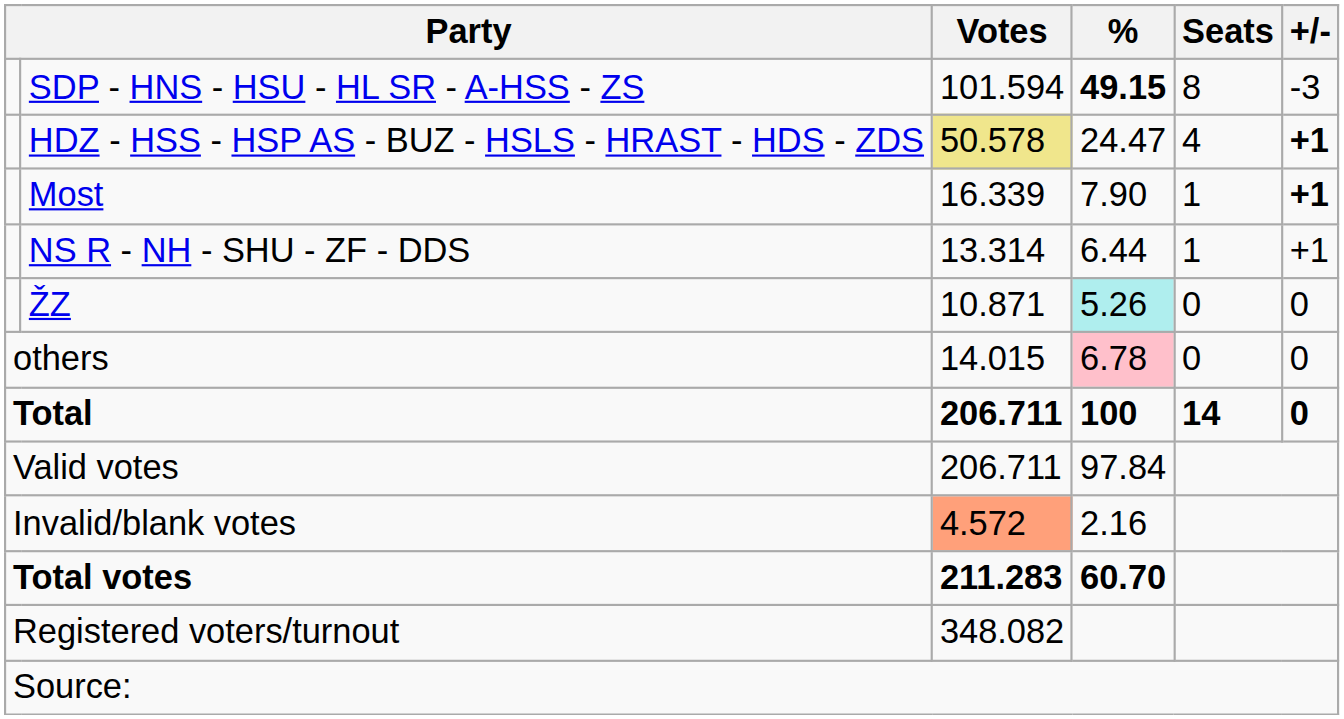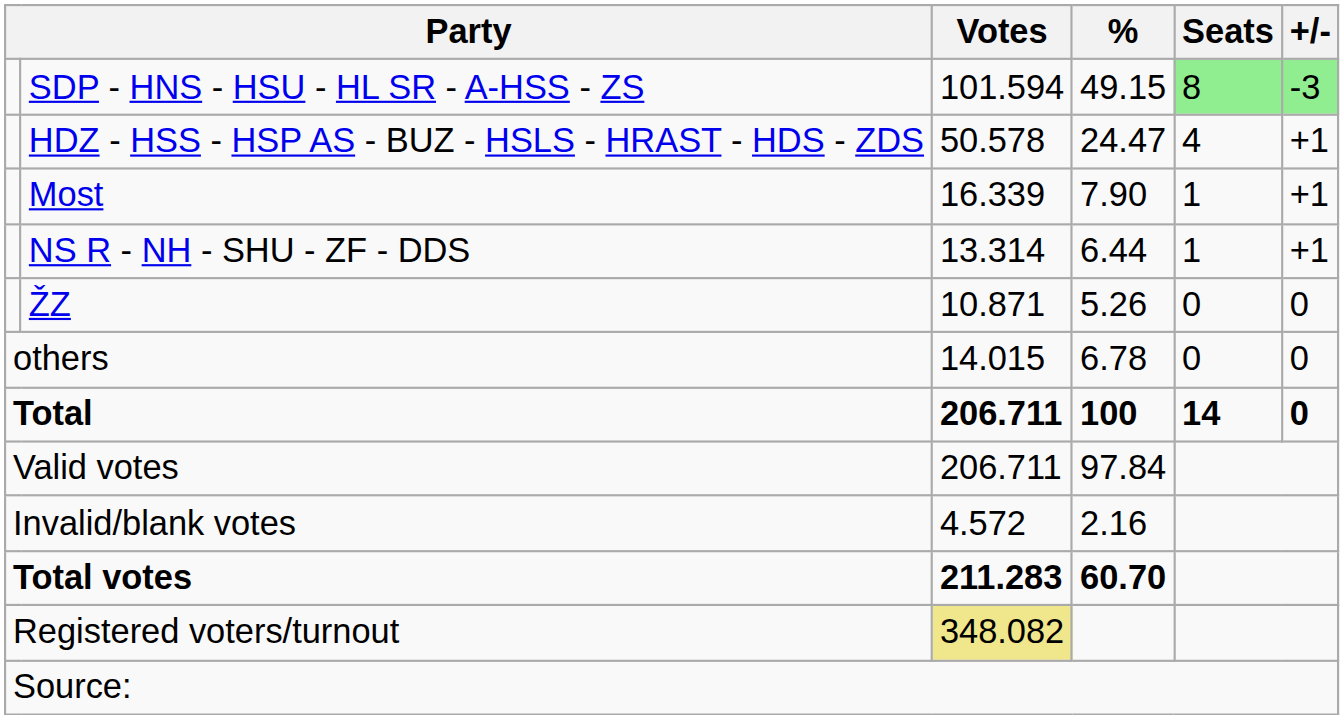(1123, 86) bold -> (1123, 86) normal
(1192, 86) no background -> (1192, 86) lightgreen background
(1305, 86) no background -> (1305, 86) lightgreen background
(992, 140) khaki background -> (992, 140) no background
(1309, 140) bold -> (1309, 140) normal
(1309, 195) bold -> (1309, 195) normal
(1114, 304) paleturquoise background -> (1114, 304) no background
(1114, 359) pink background -> (1114, 359) no background
(983, 522) lightsalmon background -> (983, 522) no background
(1002, 631) no background -> (1002, 631) khaki background
